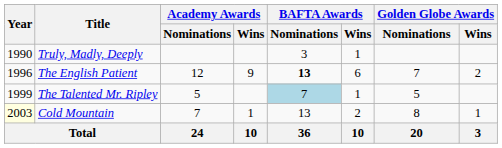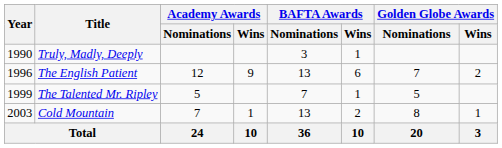(304, 73) bold -> (304, 73) normal
(304, 93) lightblue background -> (304, 93) no background
(20, 113) lightyellow background -> (20, 113) no background
